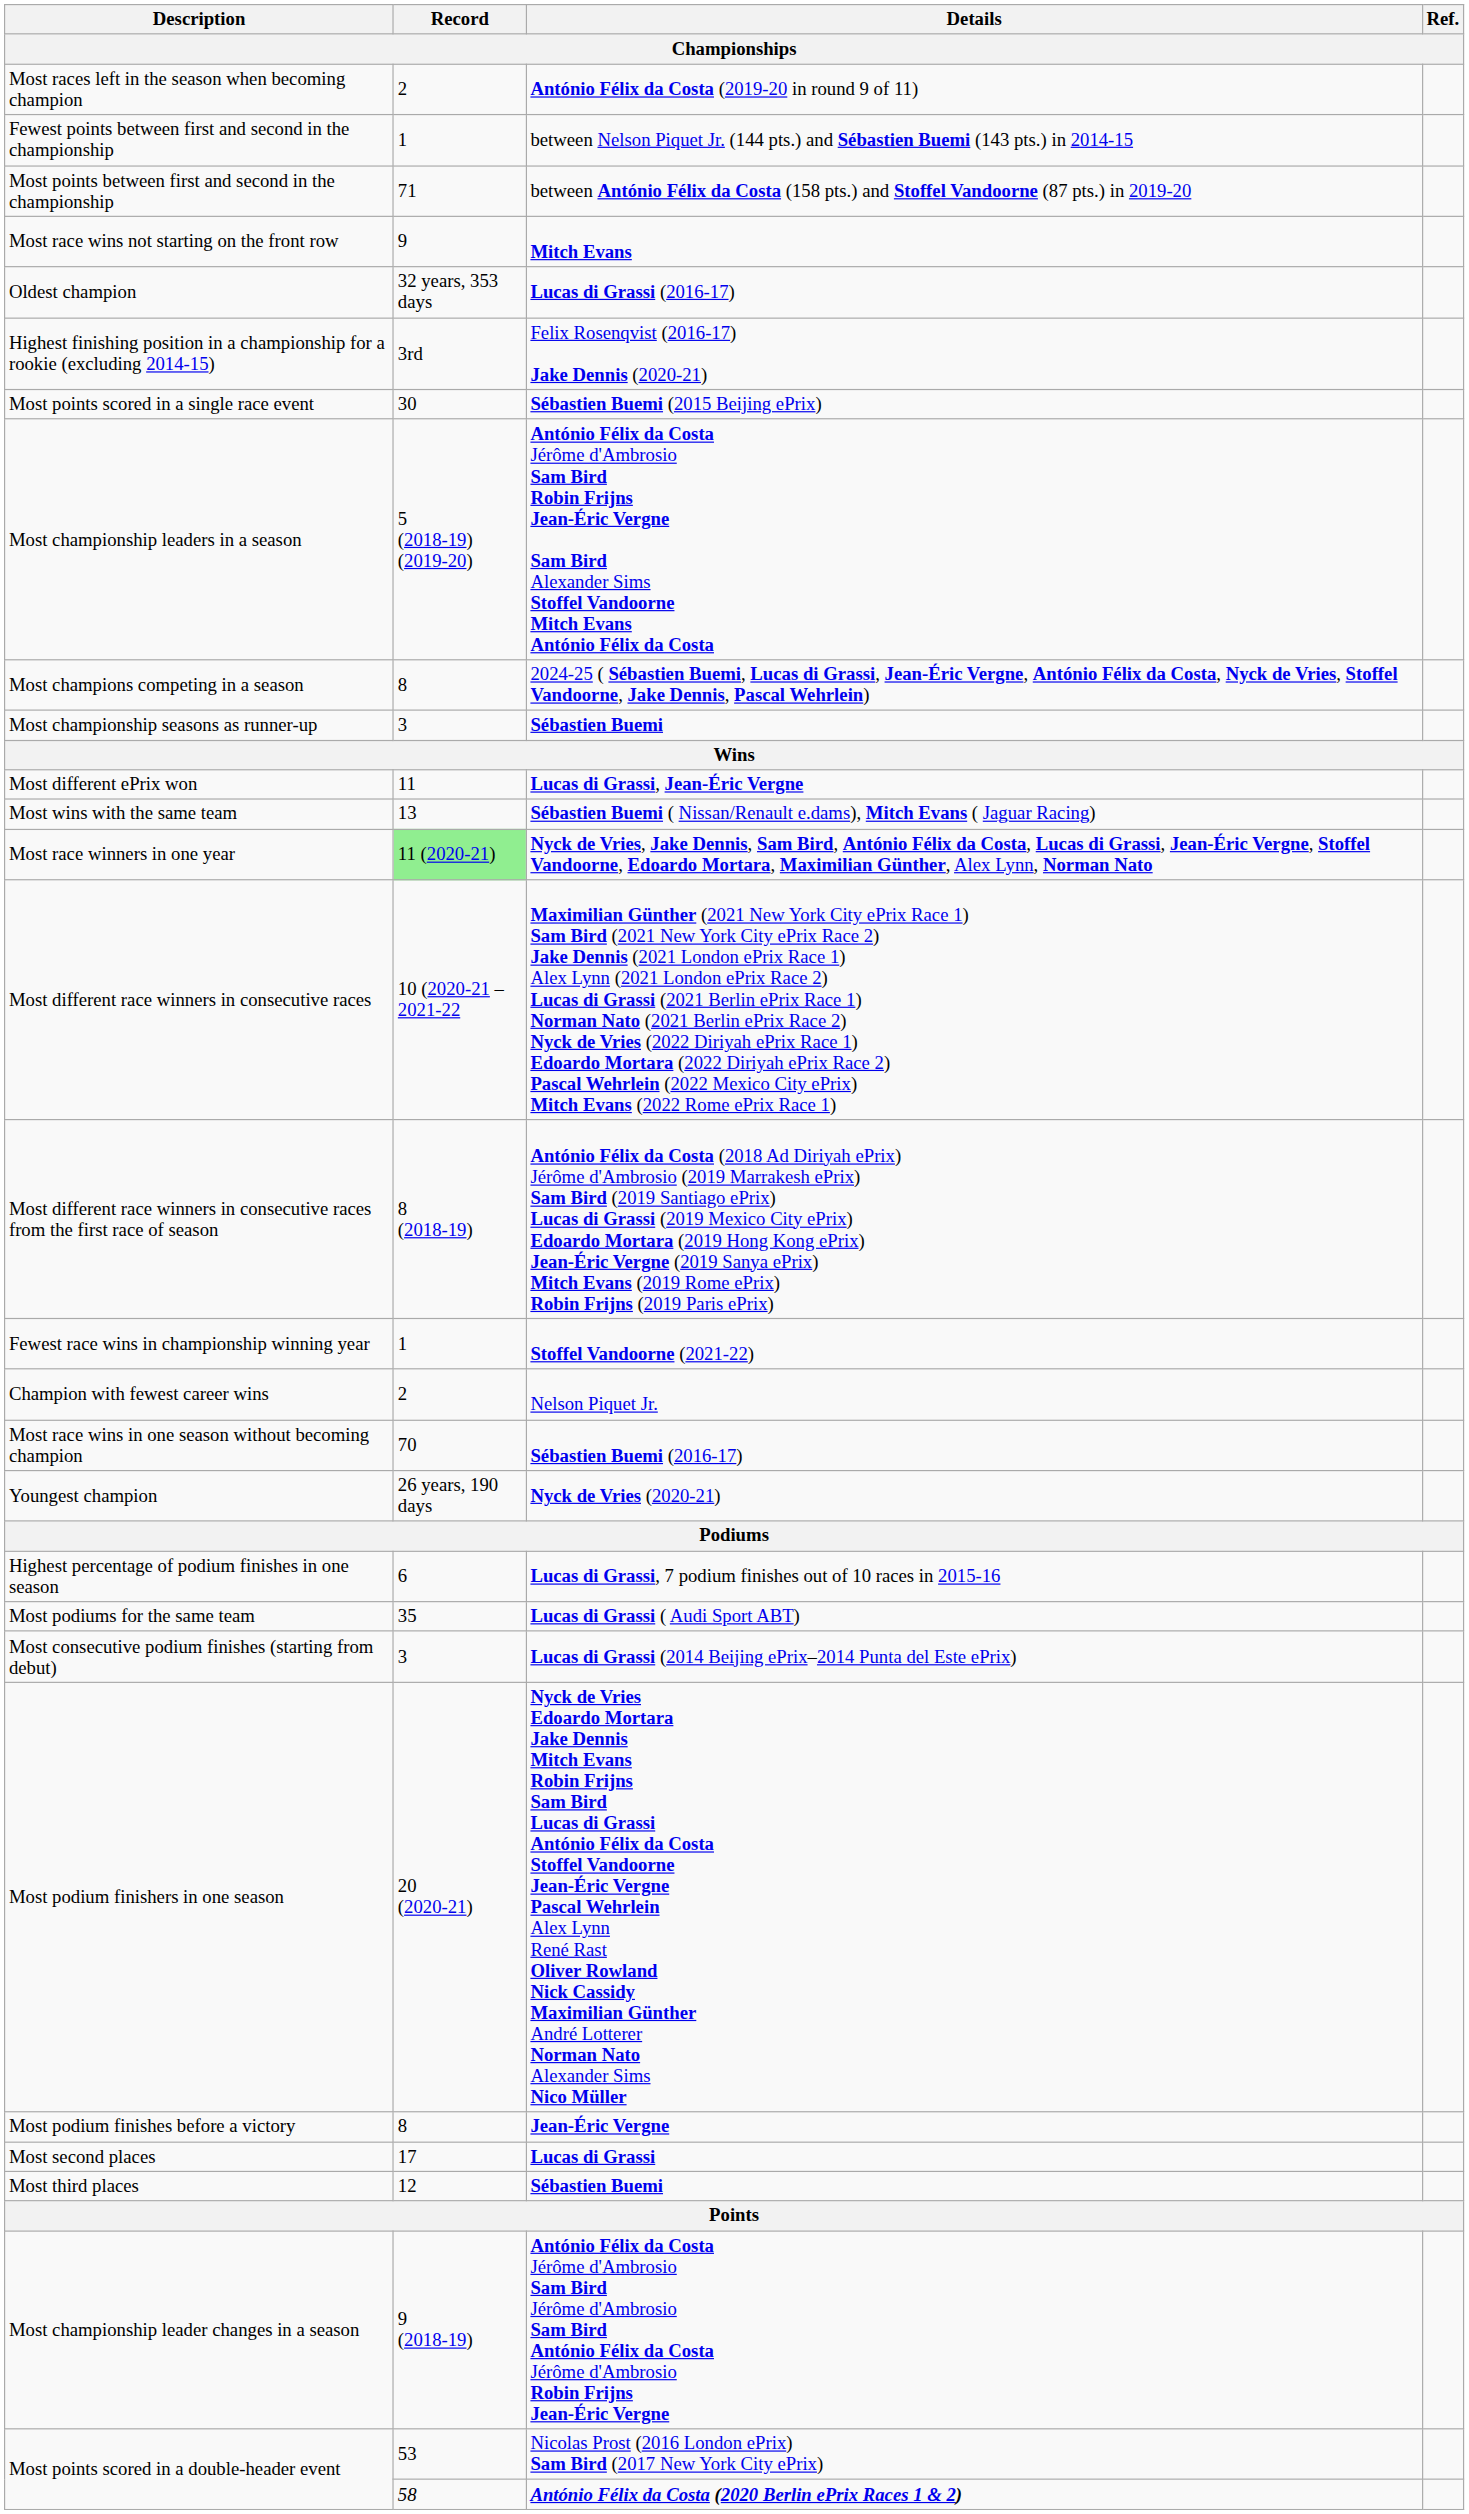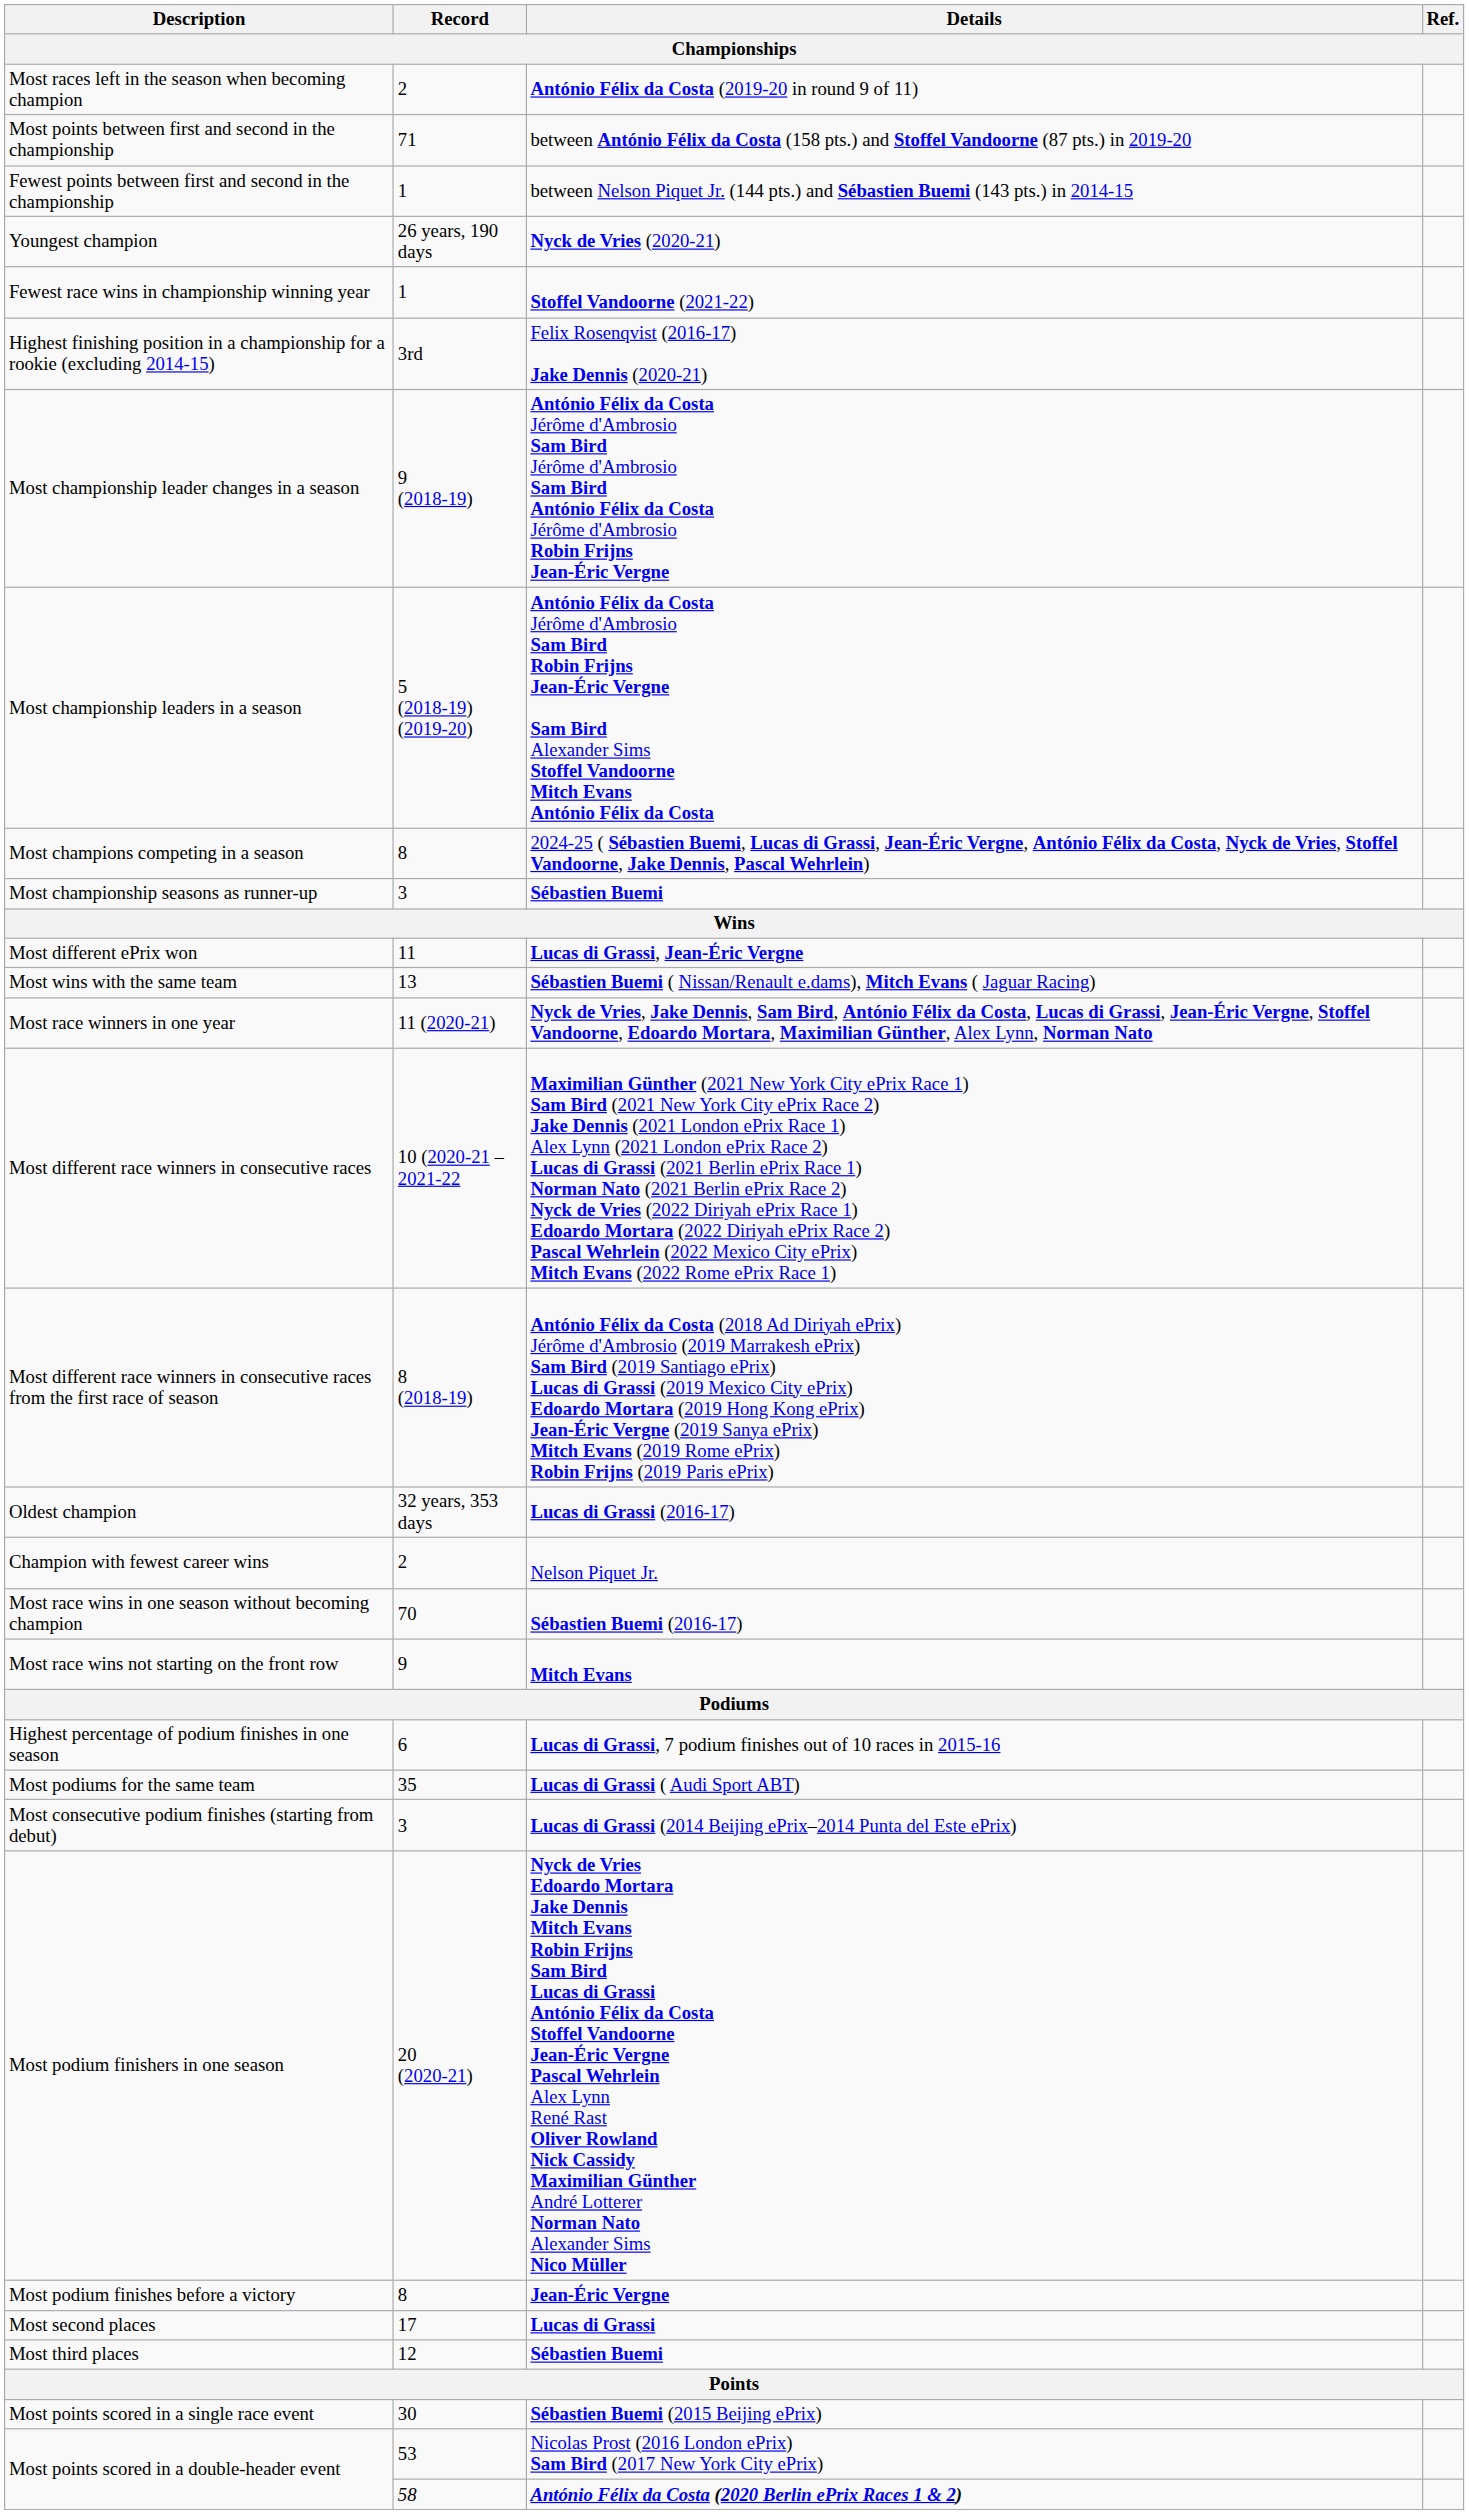rows swapped: (172, 190) <-> (179, 140)
rows swapped: (83, 1495) <-> (174, 241)
rows swapped: (73, 292) <-> (189, 1343)
rows swapped: (184, 2329) <-> (161, 404)
(447, 854) lightgreen background -> (447, 1022) no background
